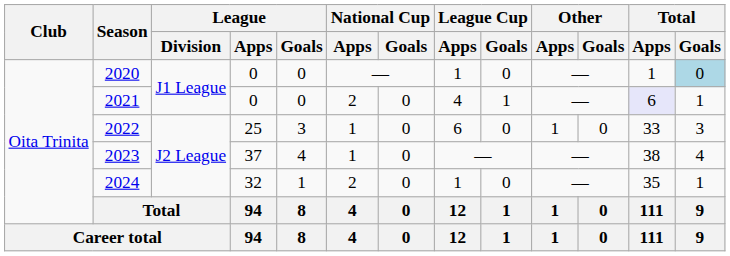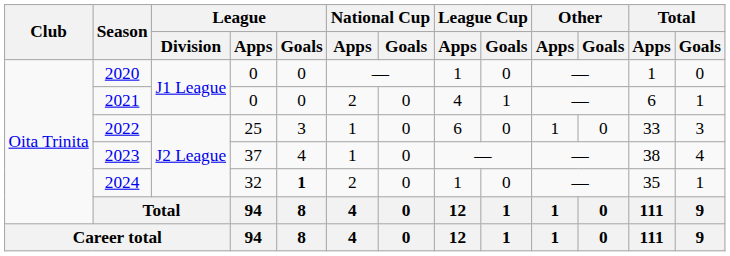(700, 73) lightblue background -> (700, 73) no background
(652, 100) lavender background -> (652, 100) no background
(302, 182) normal -> (302, 182) bold
